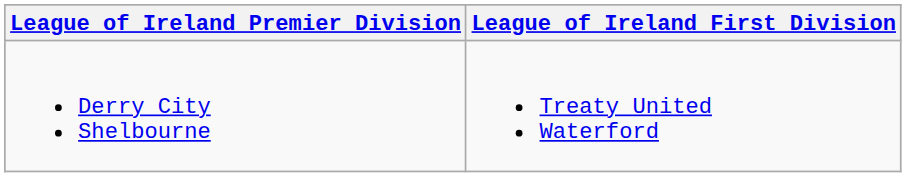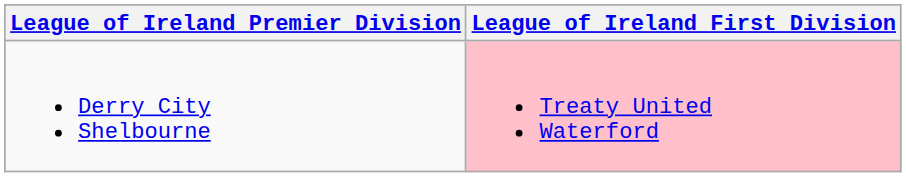(684, 119) no background -> (684, 119) pink background
